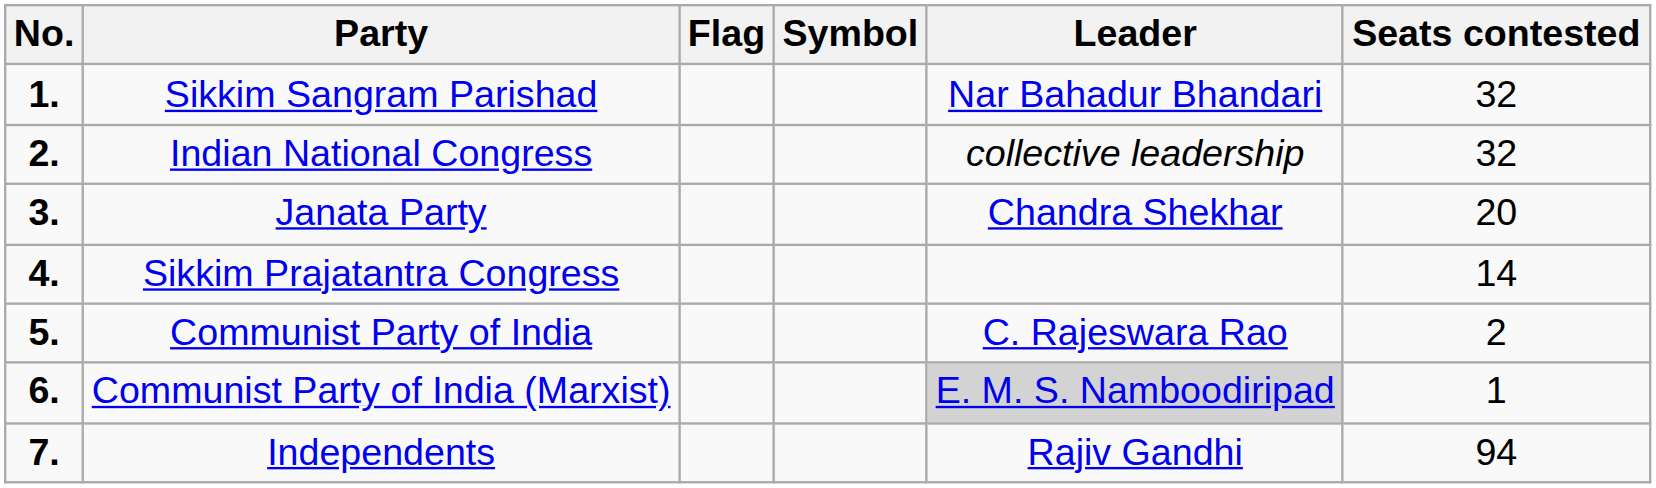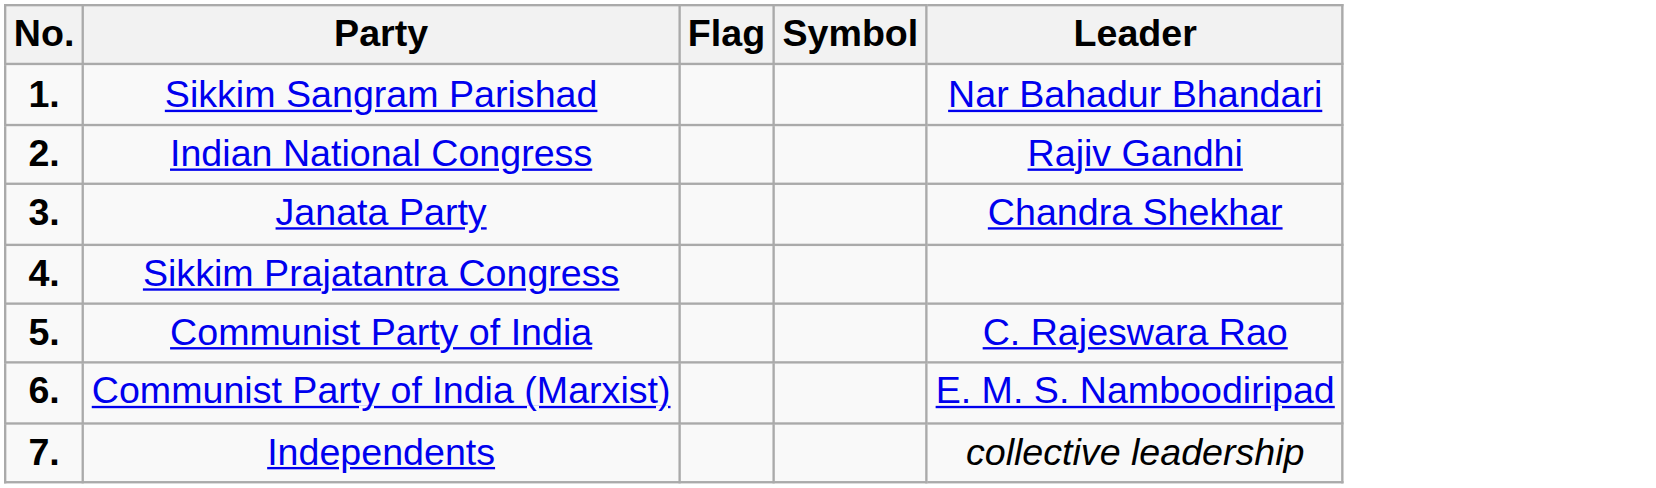- column: (1496, 34)
(1135, 153) collective leadership -> (1135, 153) Rajiv Gandhi
(1135, 392) lightgrey background -> (1135, 392) no background
(1135, 451) Rajiv Gandhi -> (1135, 451) collective leadership
